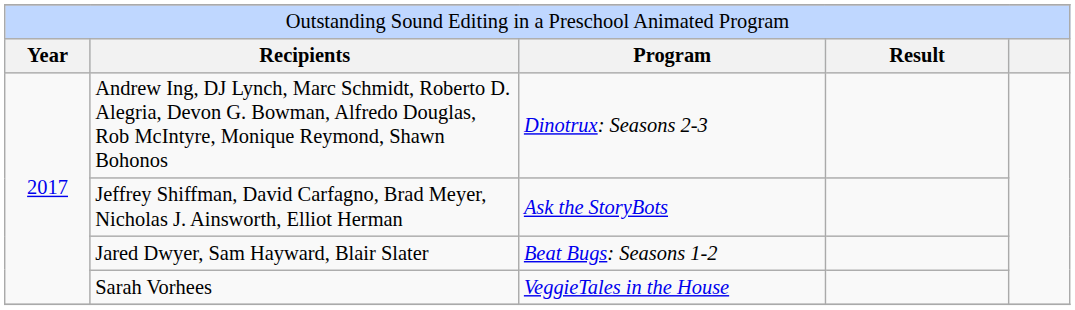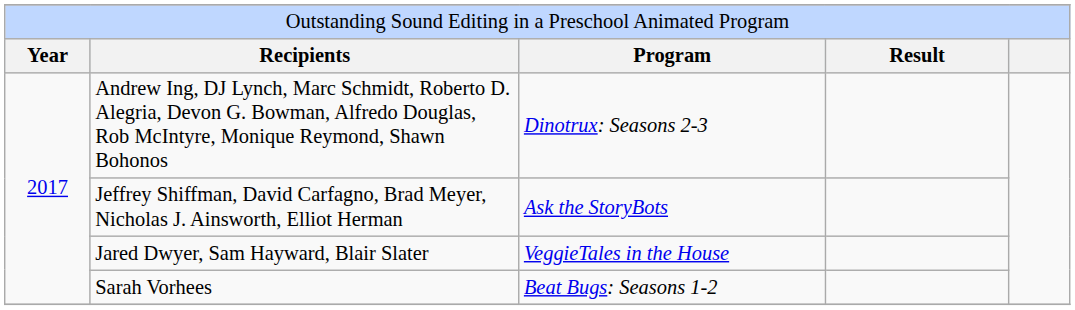(621, 253) Beat Bugs: Seasons 1-2 -> (627, 253) VeggieTales in the House
(627, 286) VeggieTales in the House -> (621, 286) Beat Bugs: Seasons 1-2
